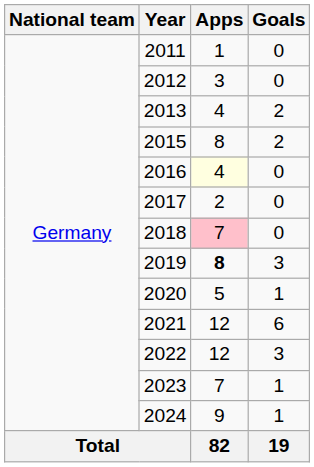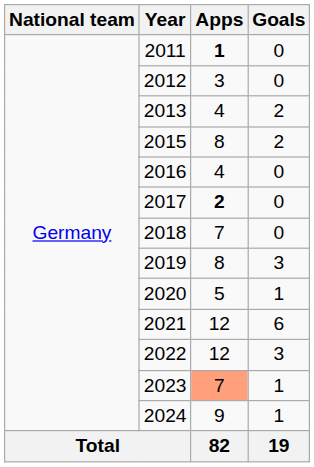(219, 50) normal -> (219, 50) bold
(219, 171) lightyellow background -> (219, 171) no background
(219, 202) normal -> (219, 202) bold
(219, 232) pink background -> (219, 232) no background
(219, 263) bold -> (219, 263) normal
(219, 385) no background -> (219, 385) lightsalmon background
